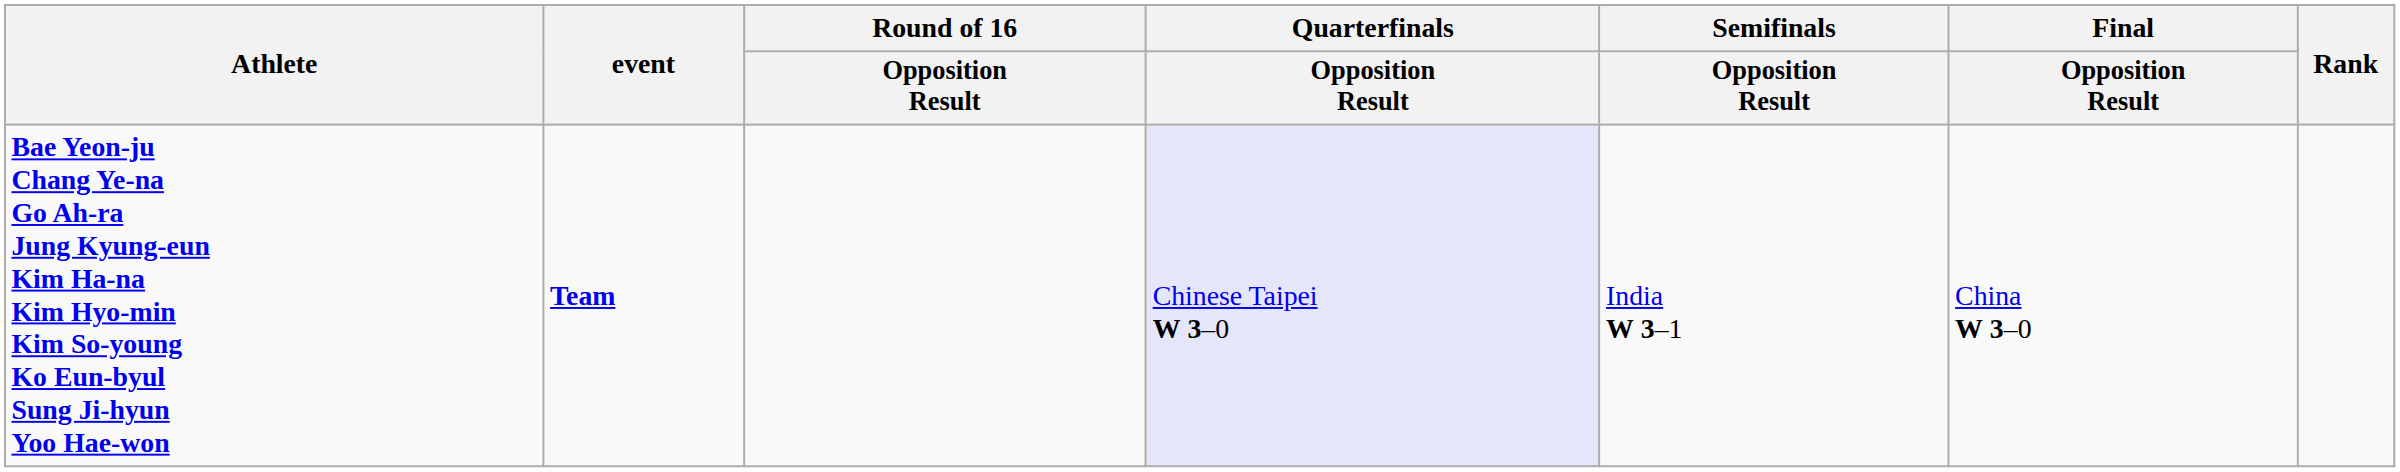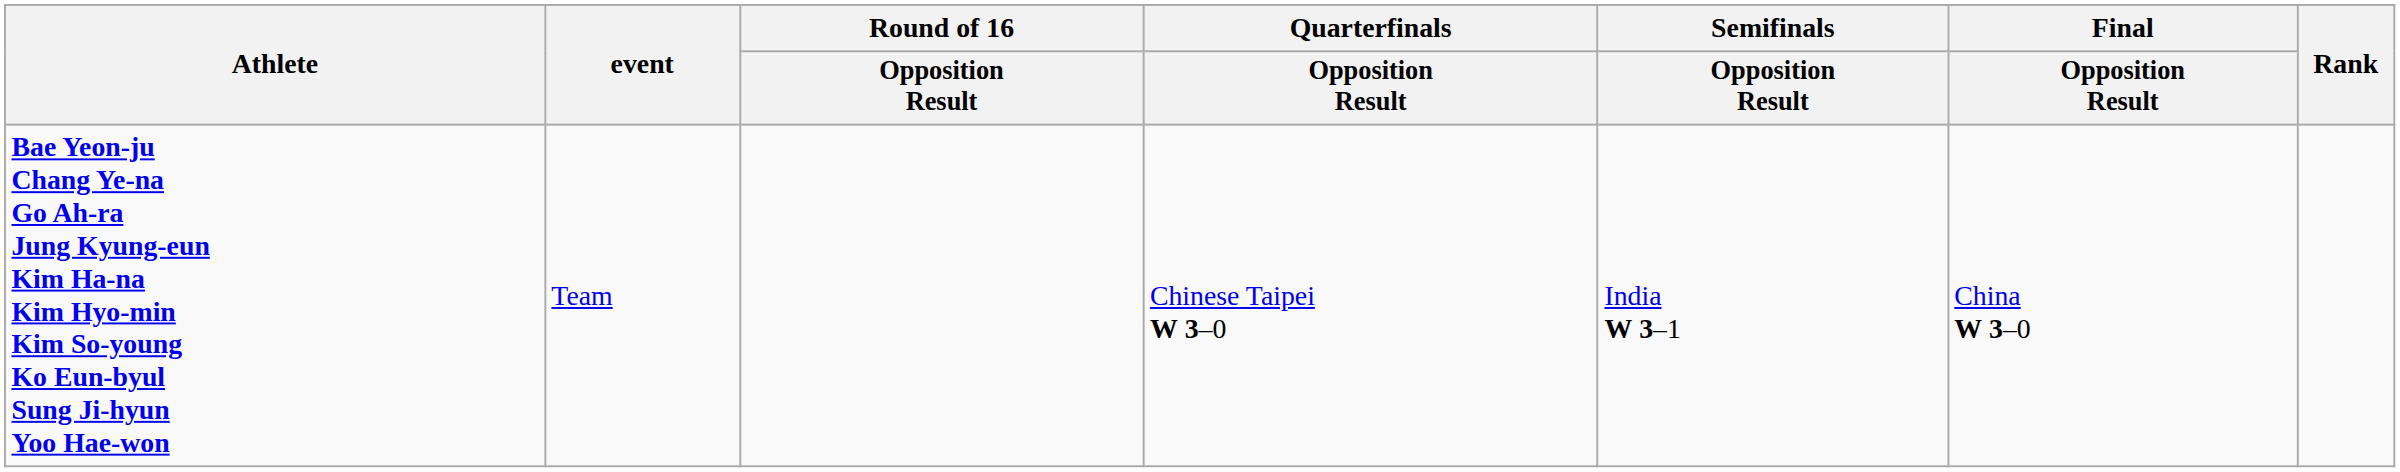(583, 295) bold -> (582, 295) normal
(1235, 311) lavender background -> (1232, 311) no background
